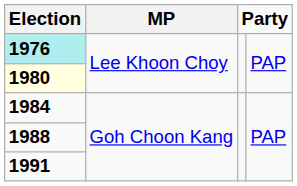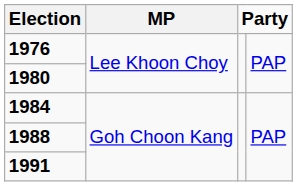(30, 48) paleturquoise background -> (30, 48) no background
(30, 78) lightyellow background -> (30, 78) no background
